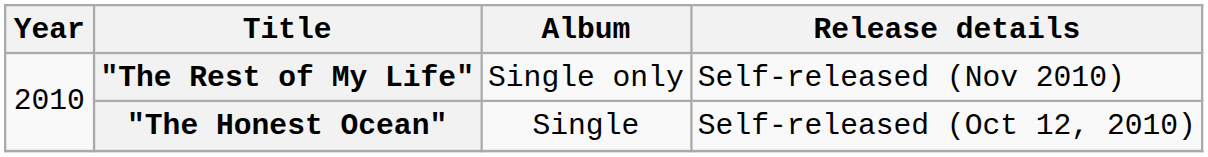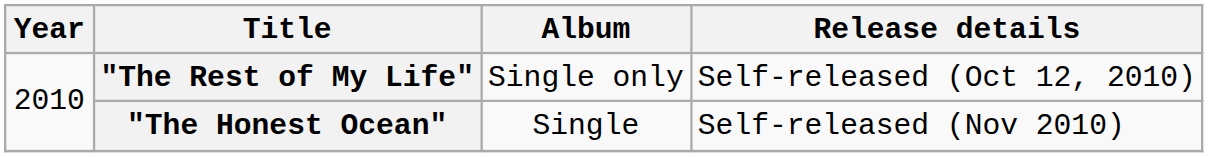(911, 78) Self-released (Nov 2010) -> (947, 78) Self-released (Oct 12, 2010)
(947, 126) Self-released (Oct 12, 2010) -> (911, 126) Self-released (Nov 2010)
